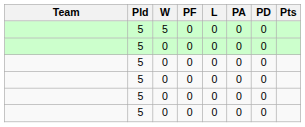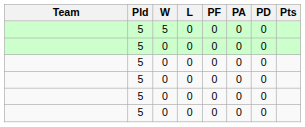columns swapped: (214, 12) <-> (190, 12)
